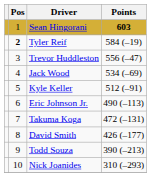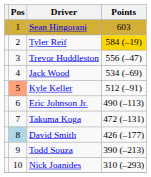(124, 27) bold -> (124, 27) normal
(18, 42) bold -> (18, 42) normal
(124, 42) no background -> (124, 42) gold background
(18, 88) no background -> (18, 88) lightsalmon background
(18, 134) no background -> (18, 134) lightblue background
